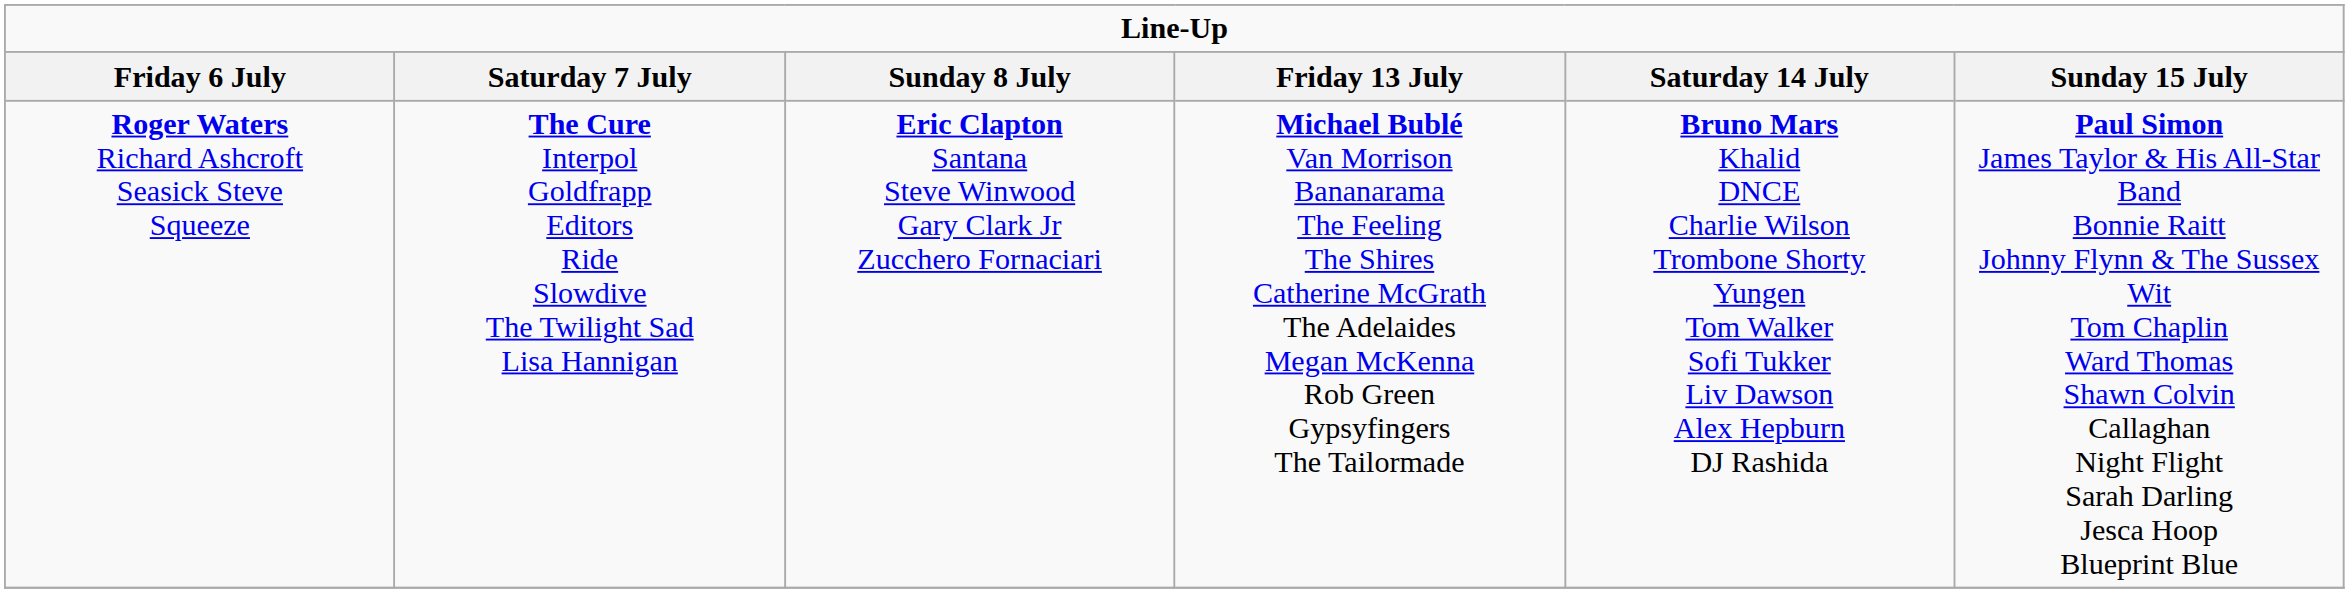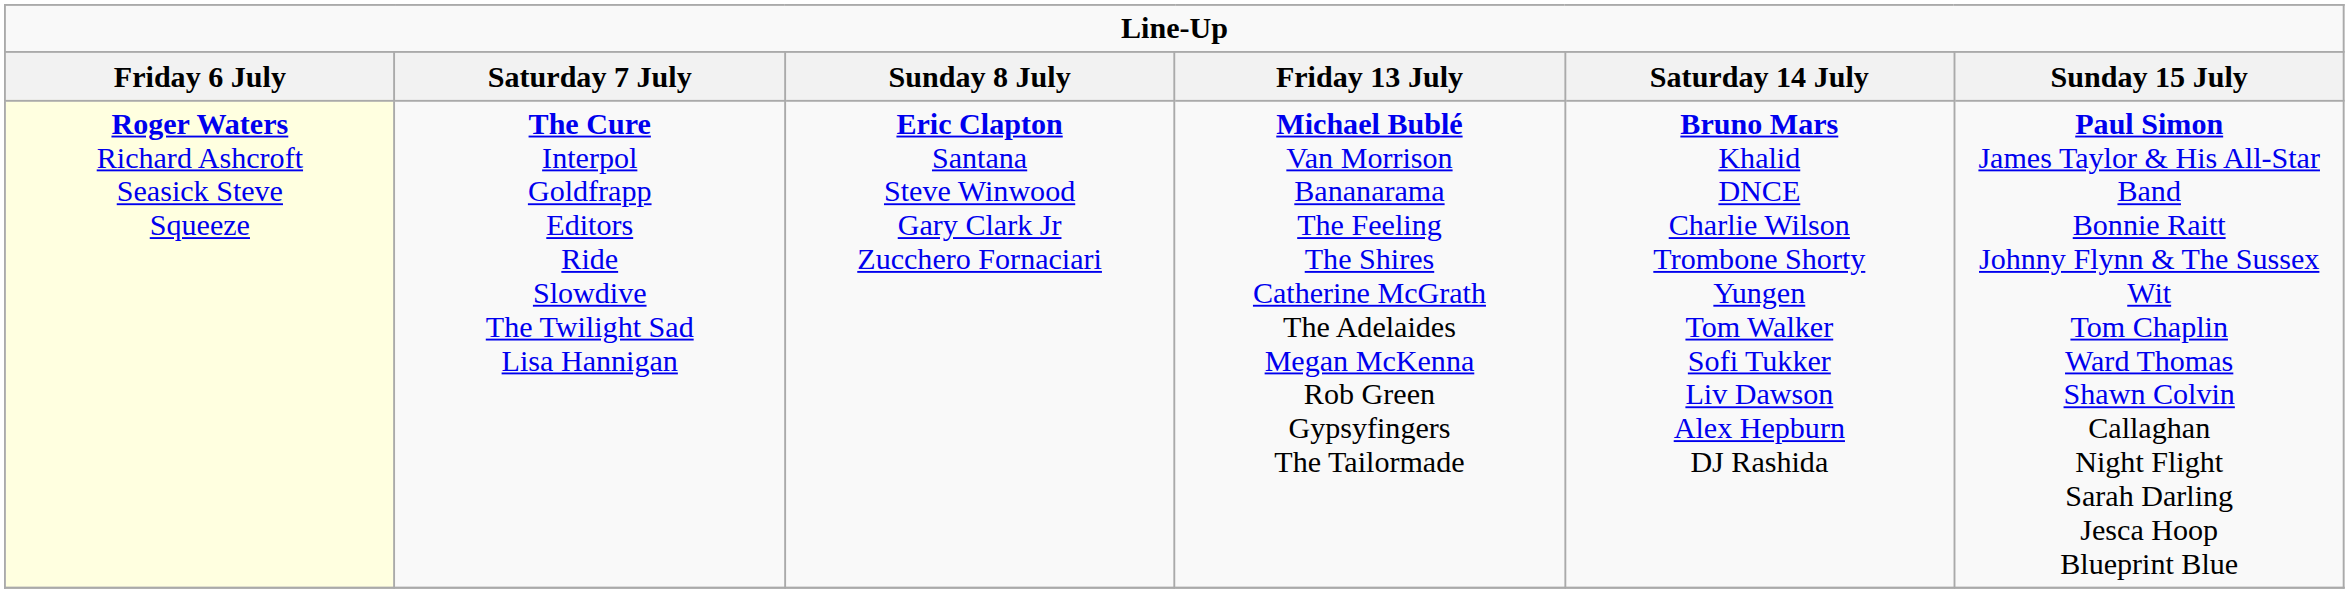(200, 174) no background -> (200, 174) lightyellow background
